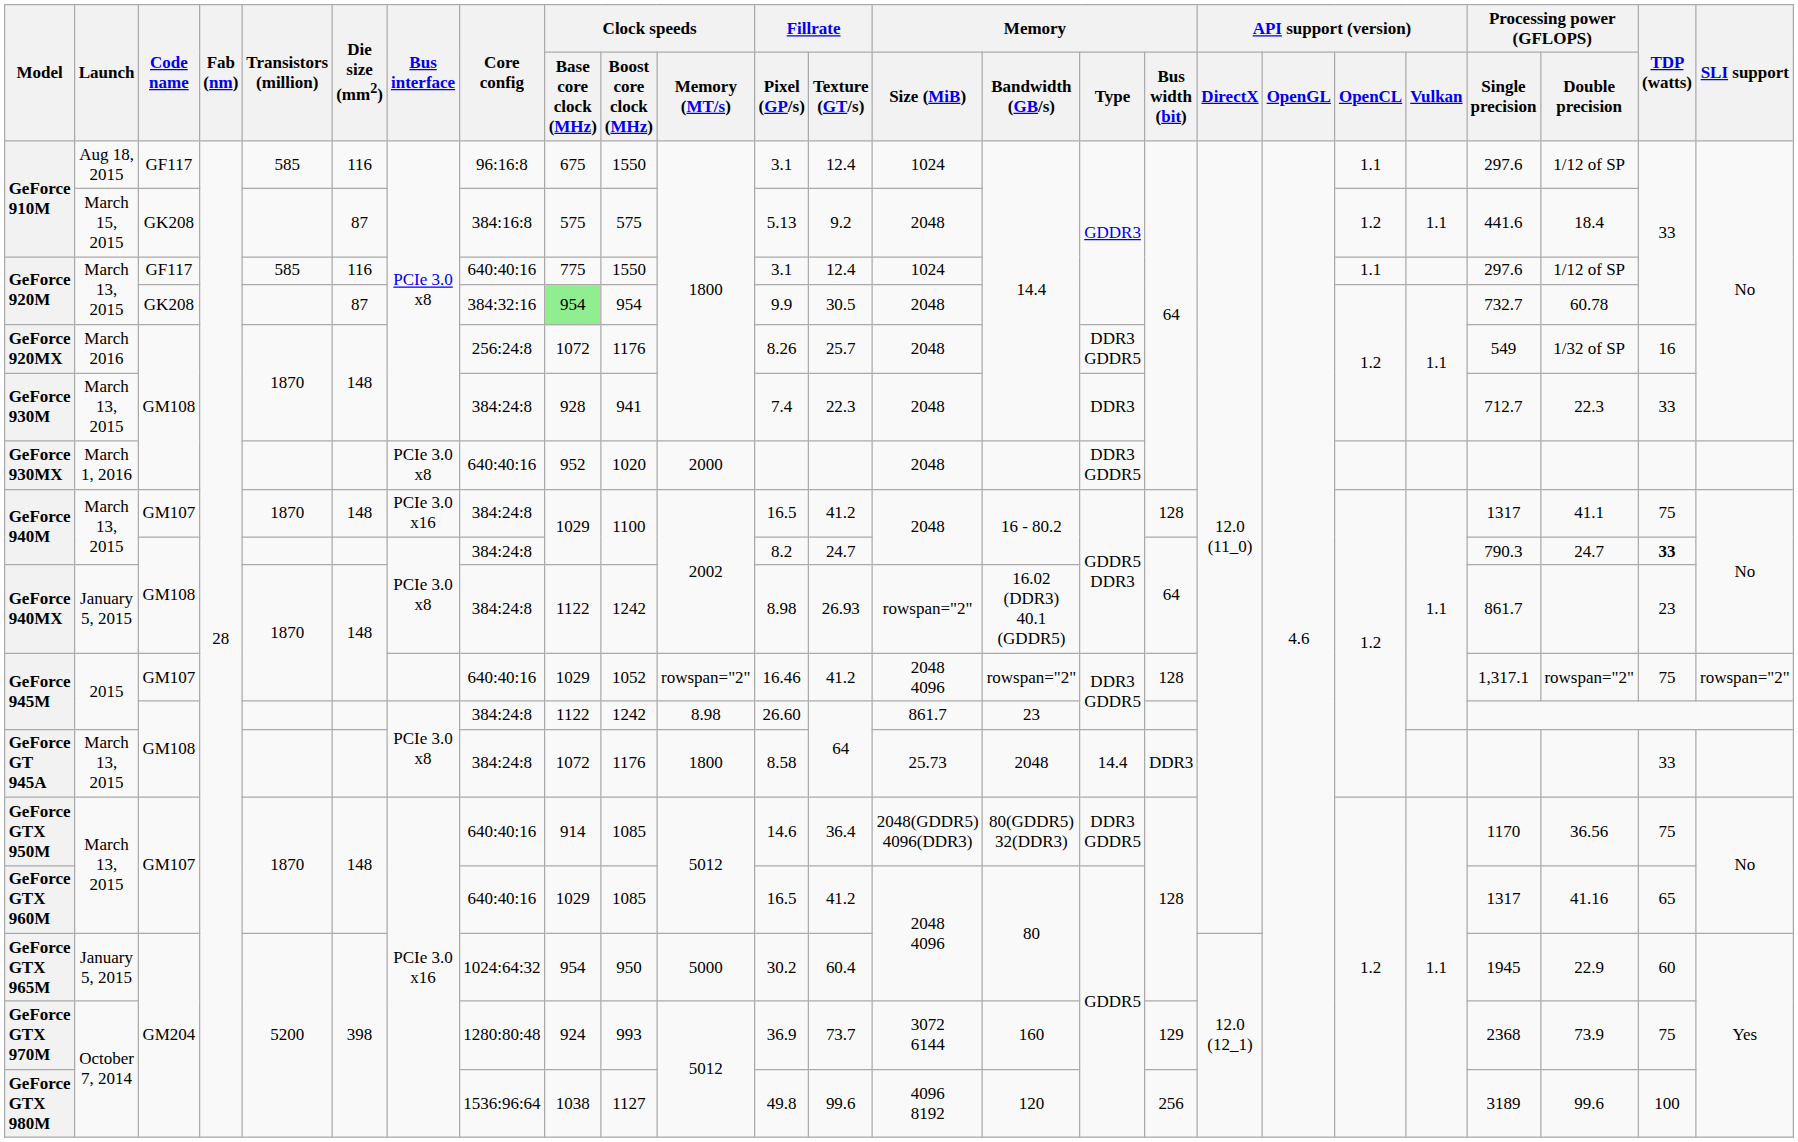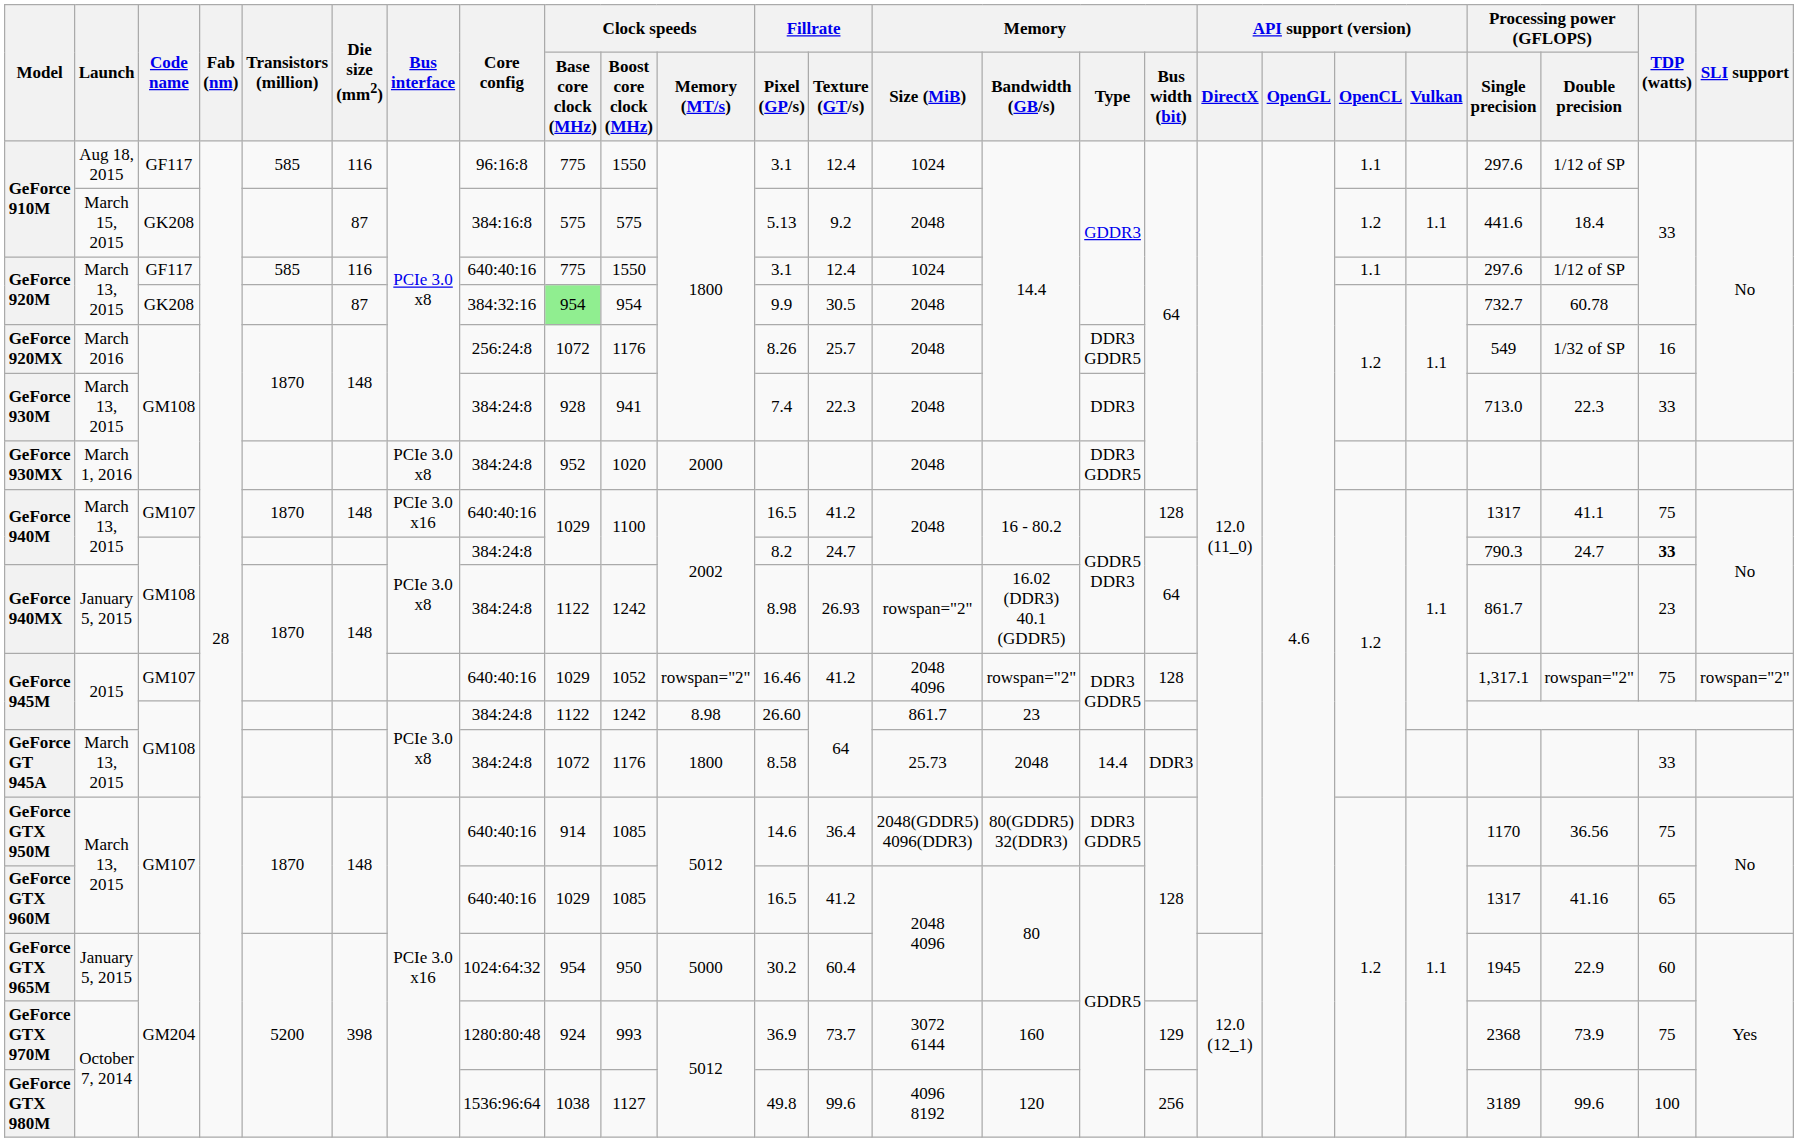(573, 164) 675 -> (573, 164) 775
(1503, 406) 712.7 -> (1503, 406) 713.0
(502, 464) 640:40:16 -> (502, 464) 384:24:8
(502, 512) 384:24:8 -> (502, 512) 640:40:16
